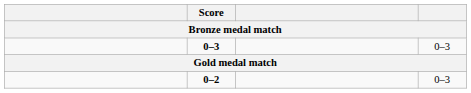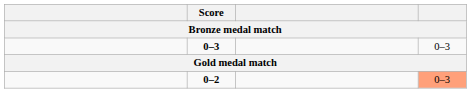(442, 79) no background -> (442, 79) lightsalmon background
